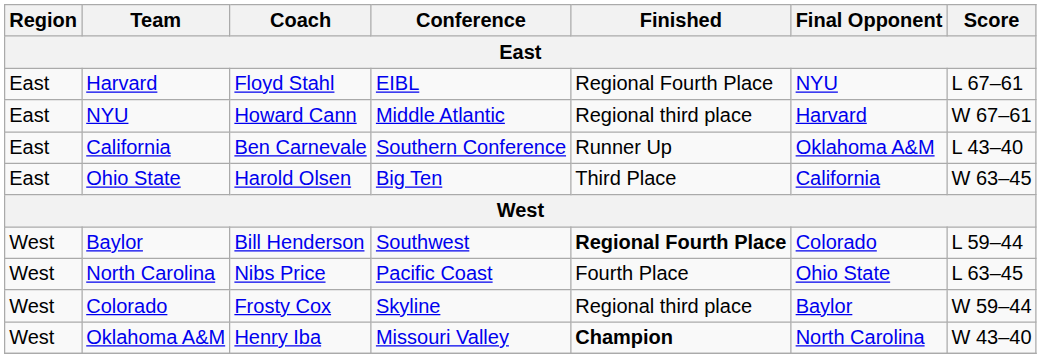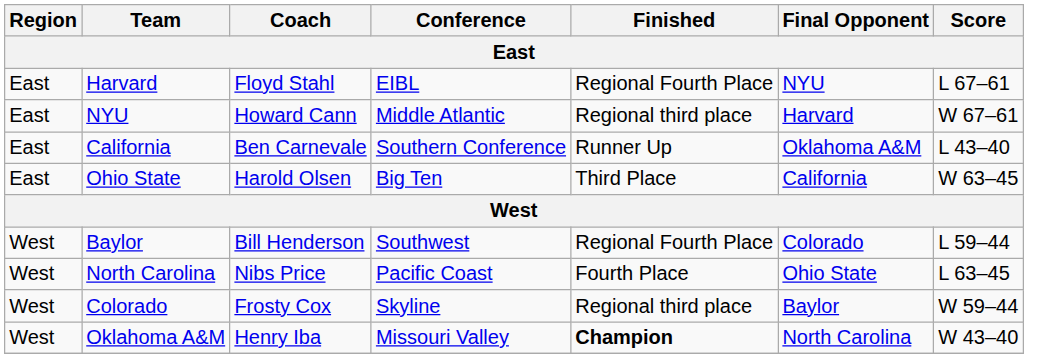(681, 242) bold -> (674, 242) normal
